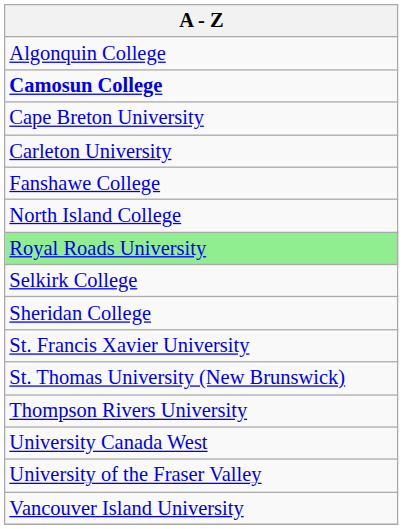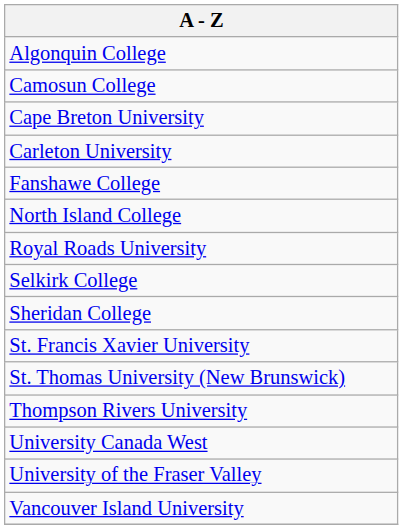(86, 85) bold -> (82, 85) normal
(108, 248) lightgreen background -> (108, 248) no background
